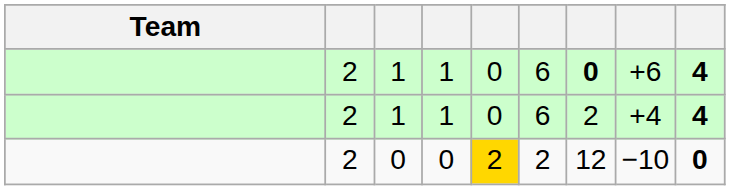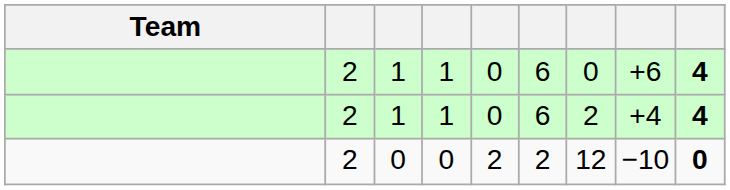(591, 71) bold -> (591, 71) normal
(494, 160) gold background -> (494, 160) no background
